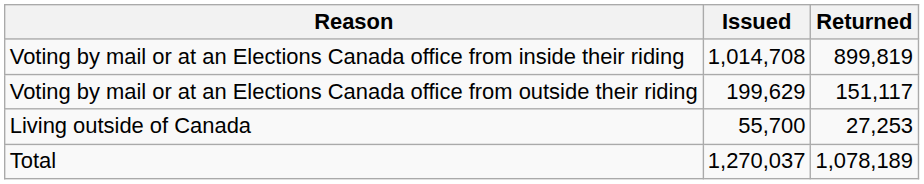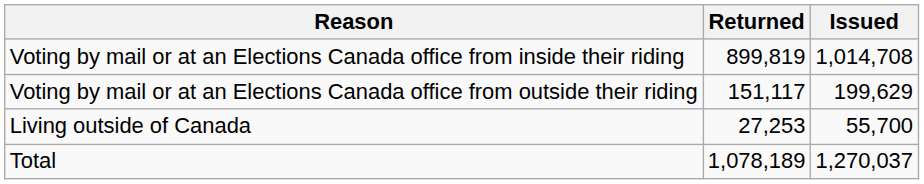columns swapped: (757, 21) <-> (864, 21)
